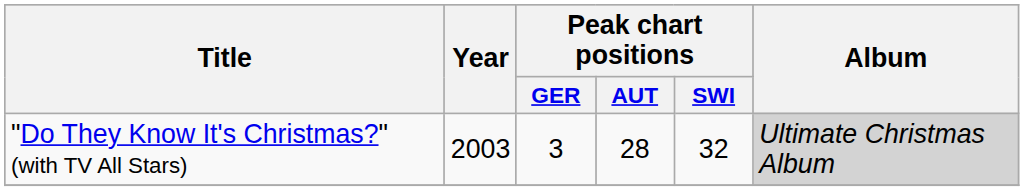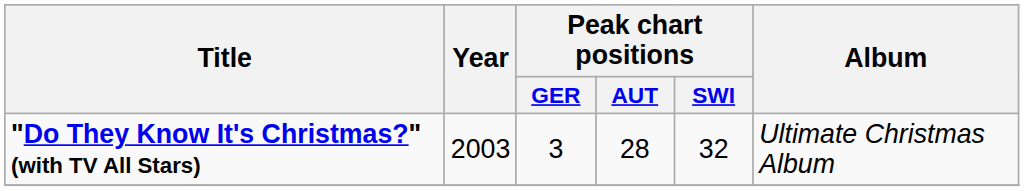(200, 148) normal -> (216, 148) bold
(872, 148) lightgrey background -> (872, 148) no background
